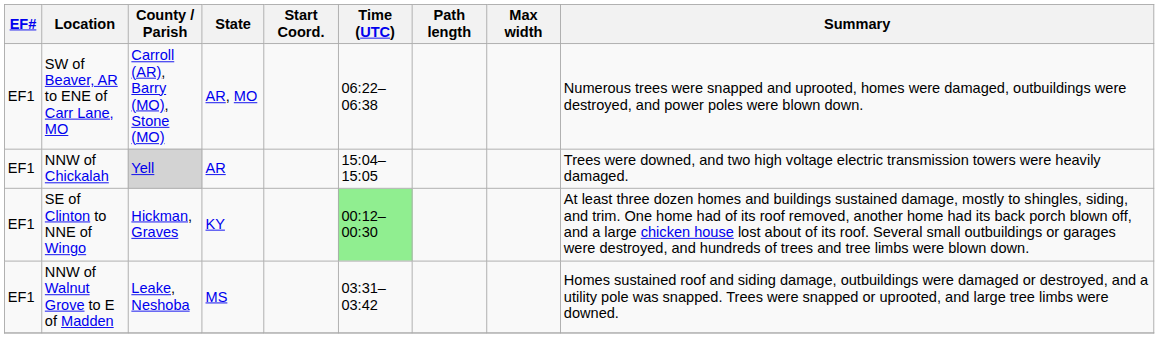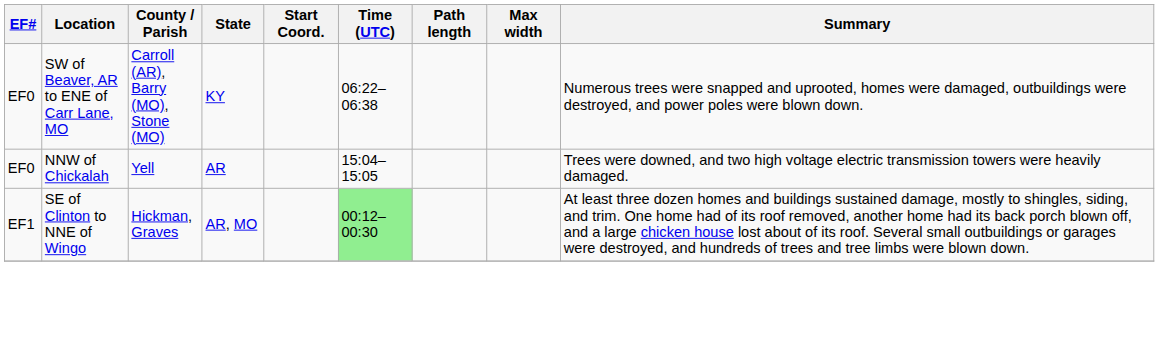(21, 96) EF1 -> (21, 96) EF0
(231, 96) AR, MO -> (215, 96) KY
(21, 168) EF1 -> (21, 168) EF0
(143, 168) lightgrey background -> (143, 168) no background
(215, 224) KY -> (231, 224) AR, MO
- row: (80, 296)
